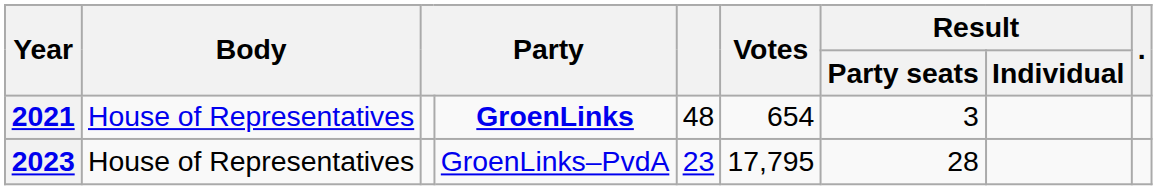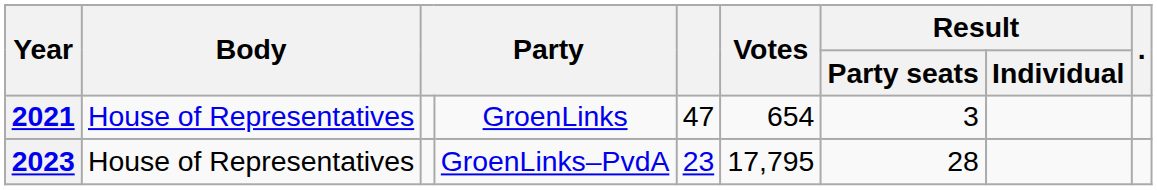(555, 117) bold -> (555, 117) normal
(698, 117) 48 -> (698, 117) 47
